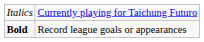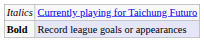(112, 29) no background -> (112, 29) lavender background
